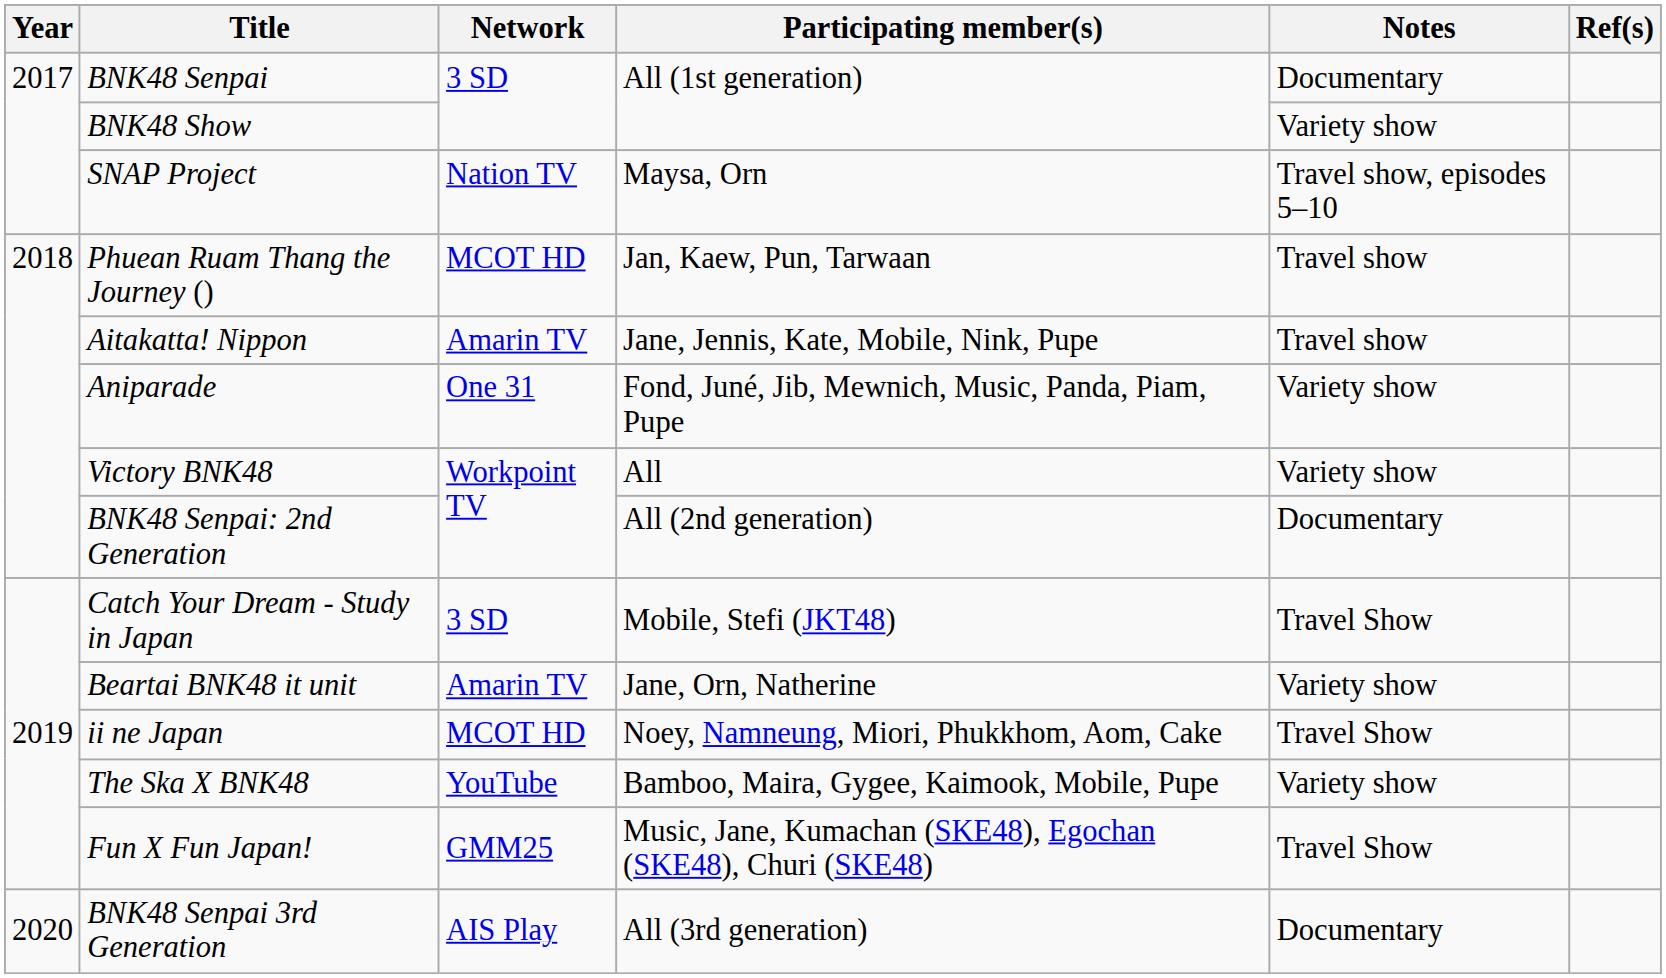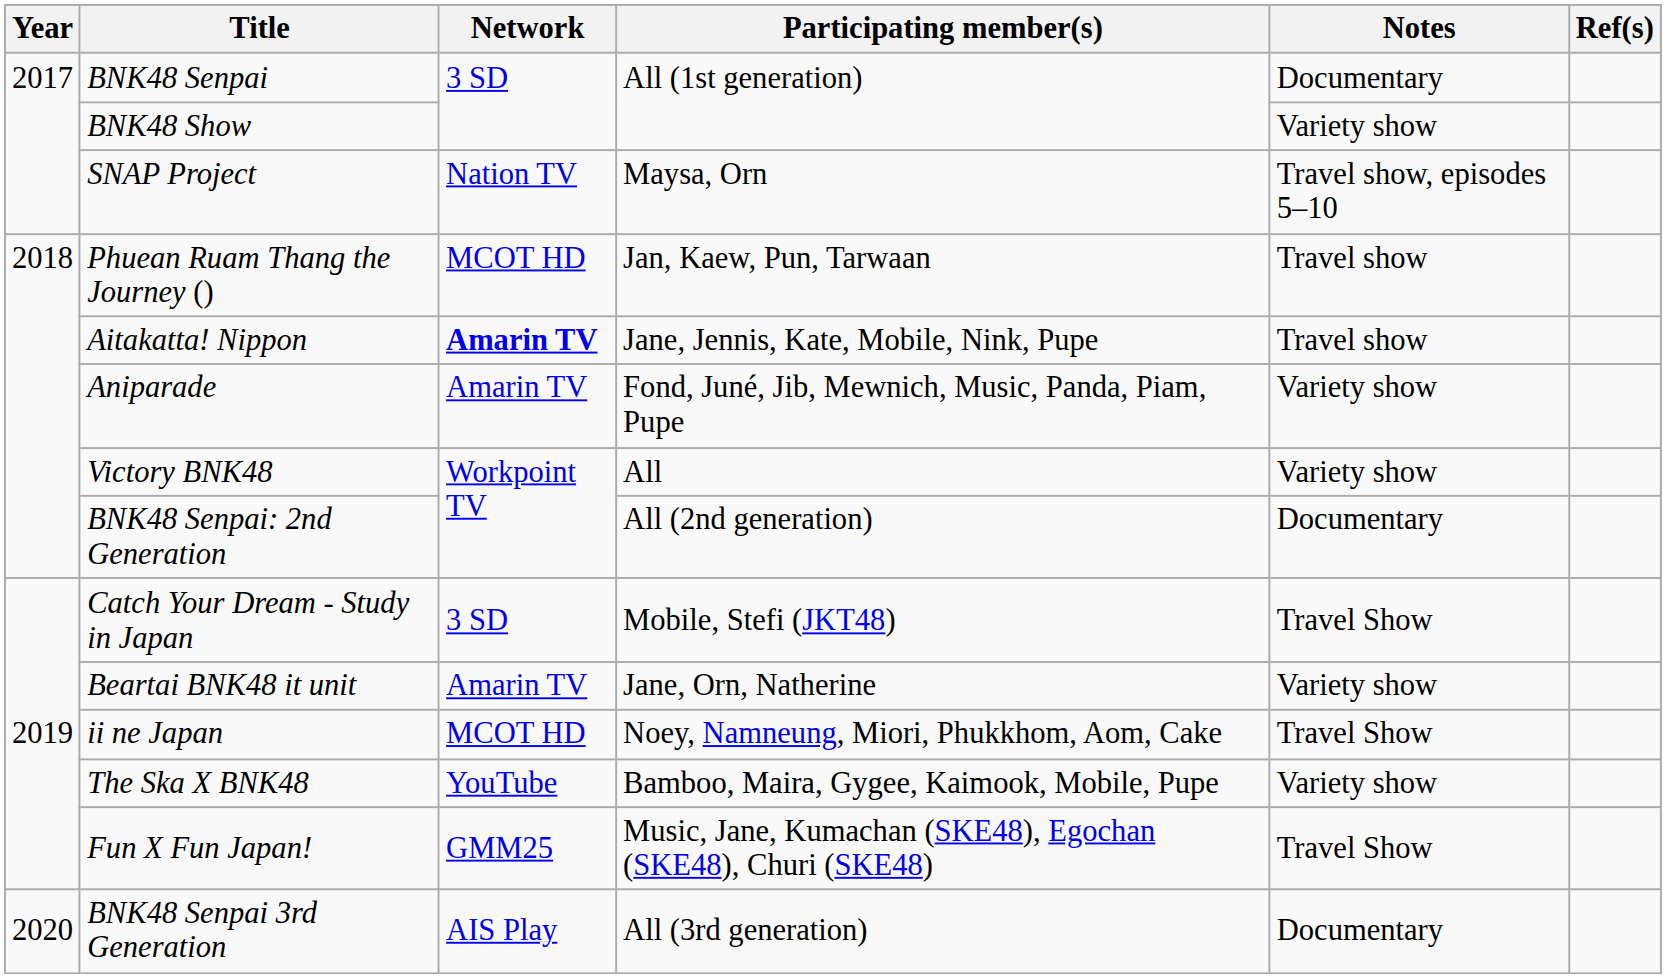(517, 339) normal -> (522, 339) bold
(491, 388) One 31 -> (517, 388) Amarin TV
